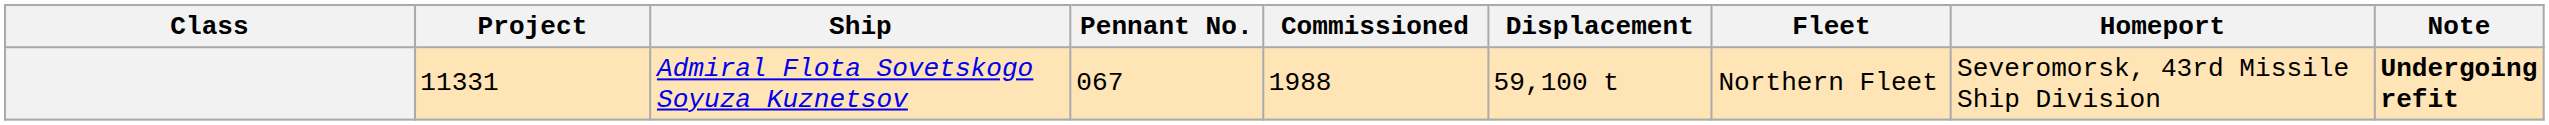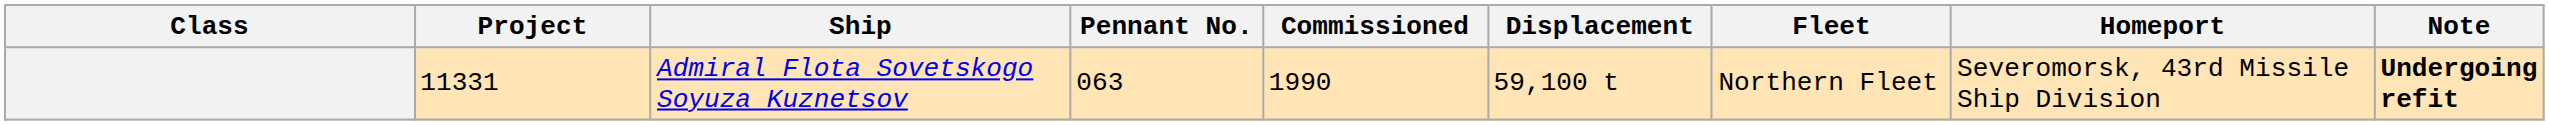(1100, 84) 067 -> (1100, 84) 063
(1300, 84) 1988 -> (1300, 84) 1990
